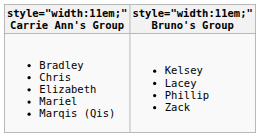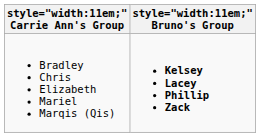(193, 89) normal -> (193, 89) bold
